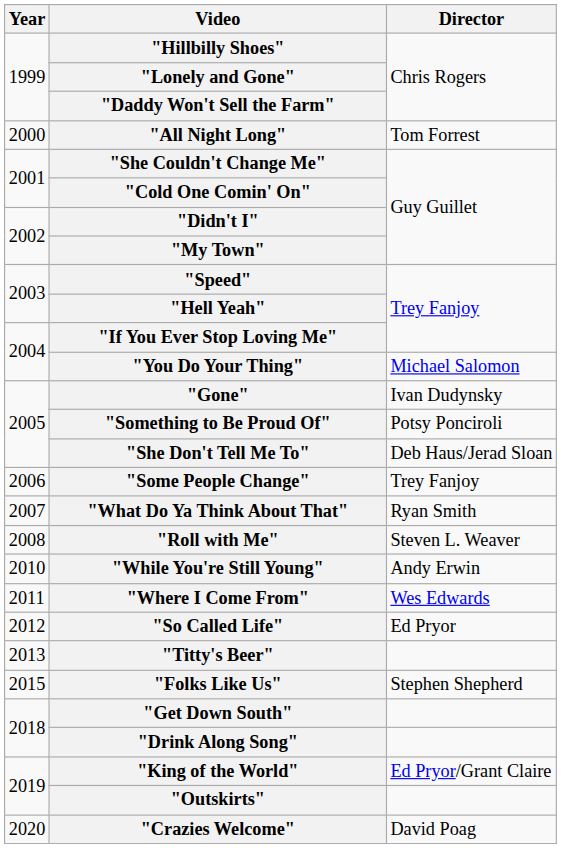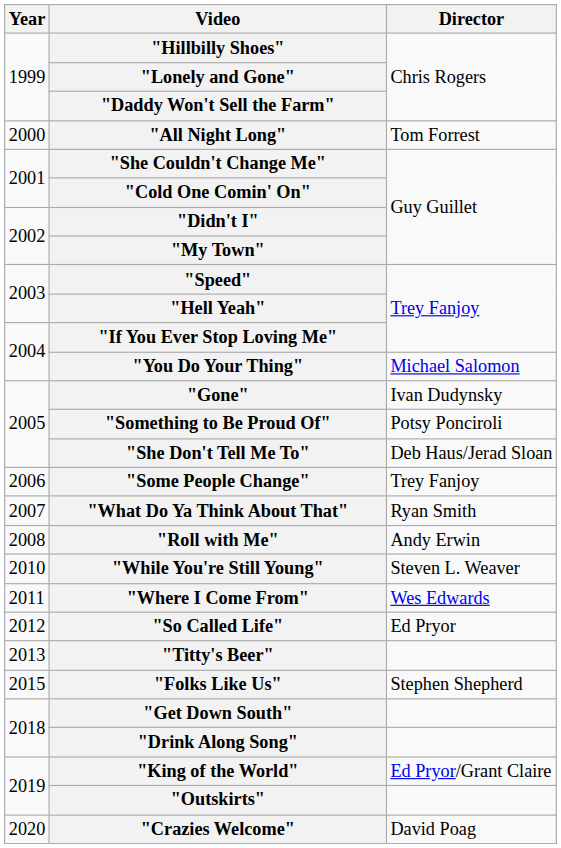(455, 539) Steven L. Weaver -> (435, 539) Andy Erwin
(435, 568) Andy Erwin -> (455, 568) Steven L. Weaver
